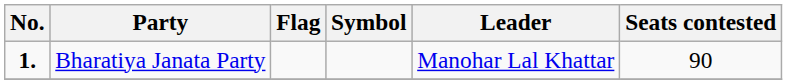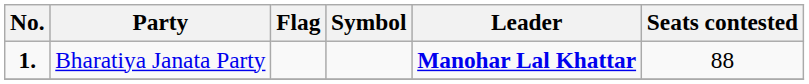(516, 60) normal -> (527, 60) bold
(701, 60) 90 -> (722, 60) 88
